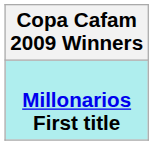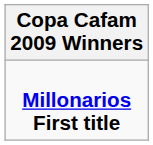(77, 111) paleturquoise background -> (77, 111) no background
